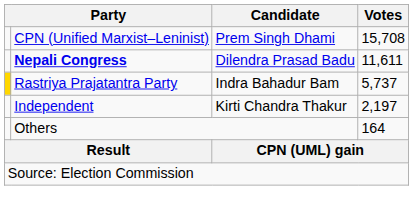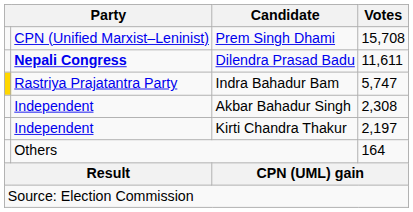(379, 83) 5,737 -> (379, 83) 5,747
+ row: (283, 106)
